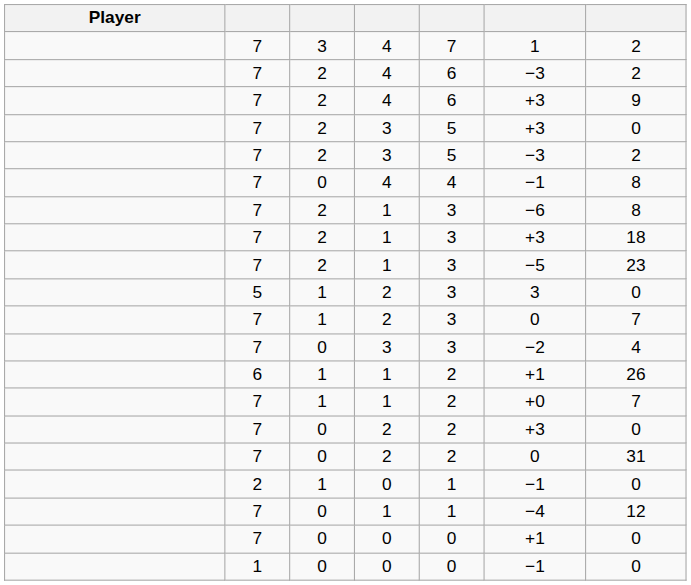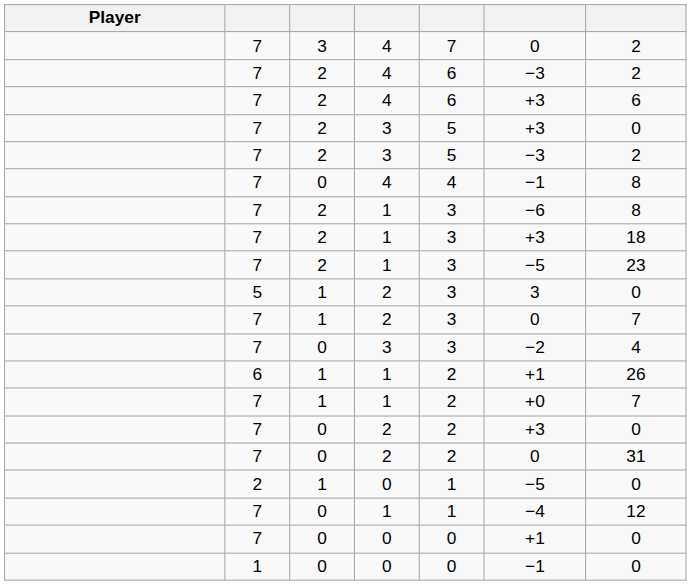(535, 45) 1 -> (535, 45) 0
(636, 100) 9 -> (636, 100) 6
(535, 484) −1 -> (535, 484) −5
